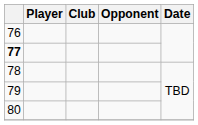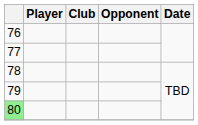(14, 52) bold -> (14, 52) normal
(14, 110) no background -> (14, 110) lightgreen background
